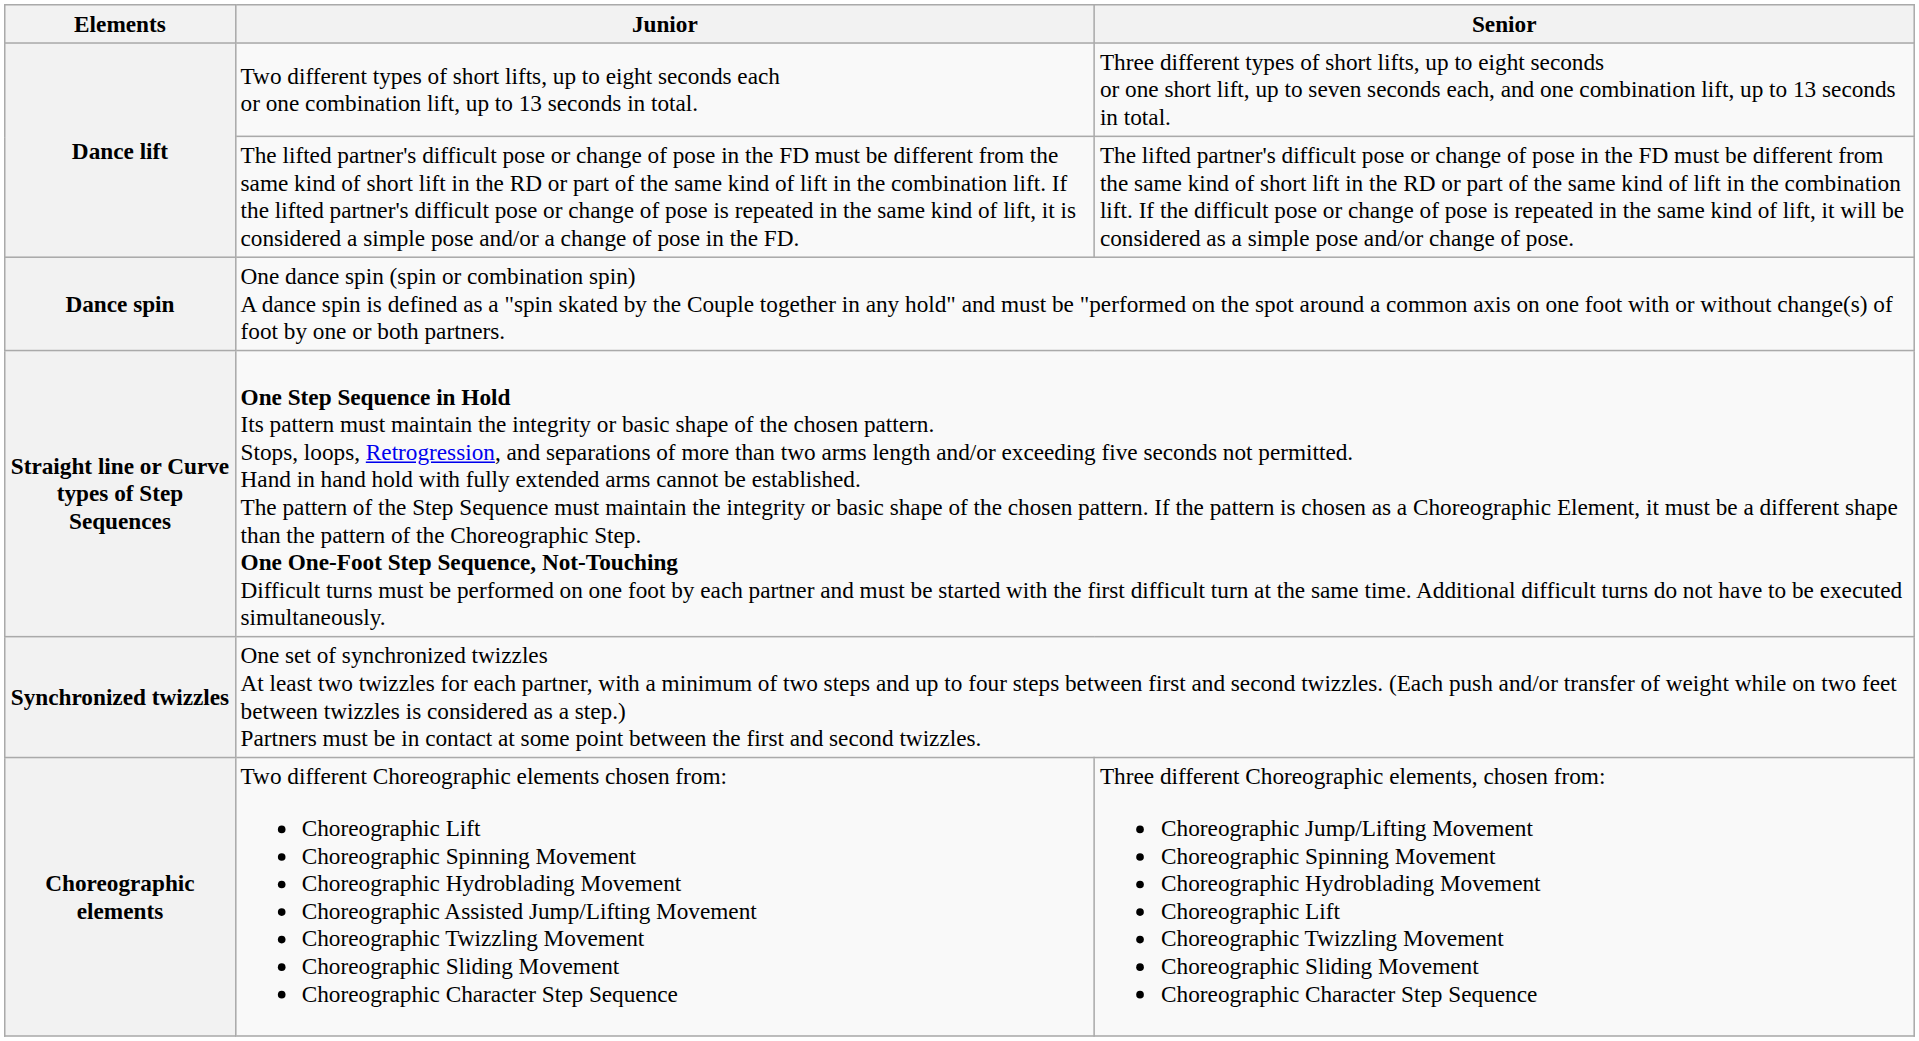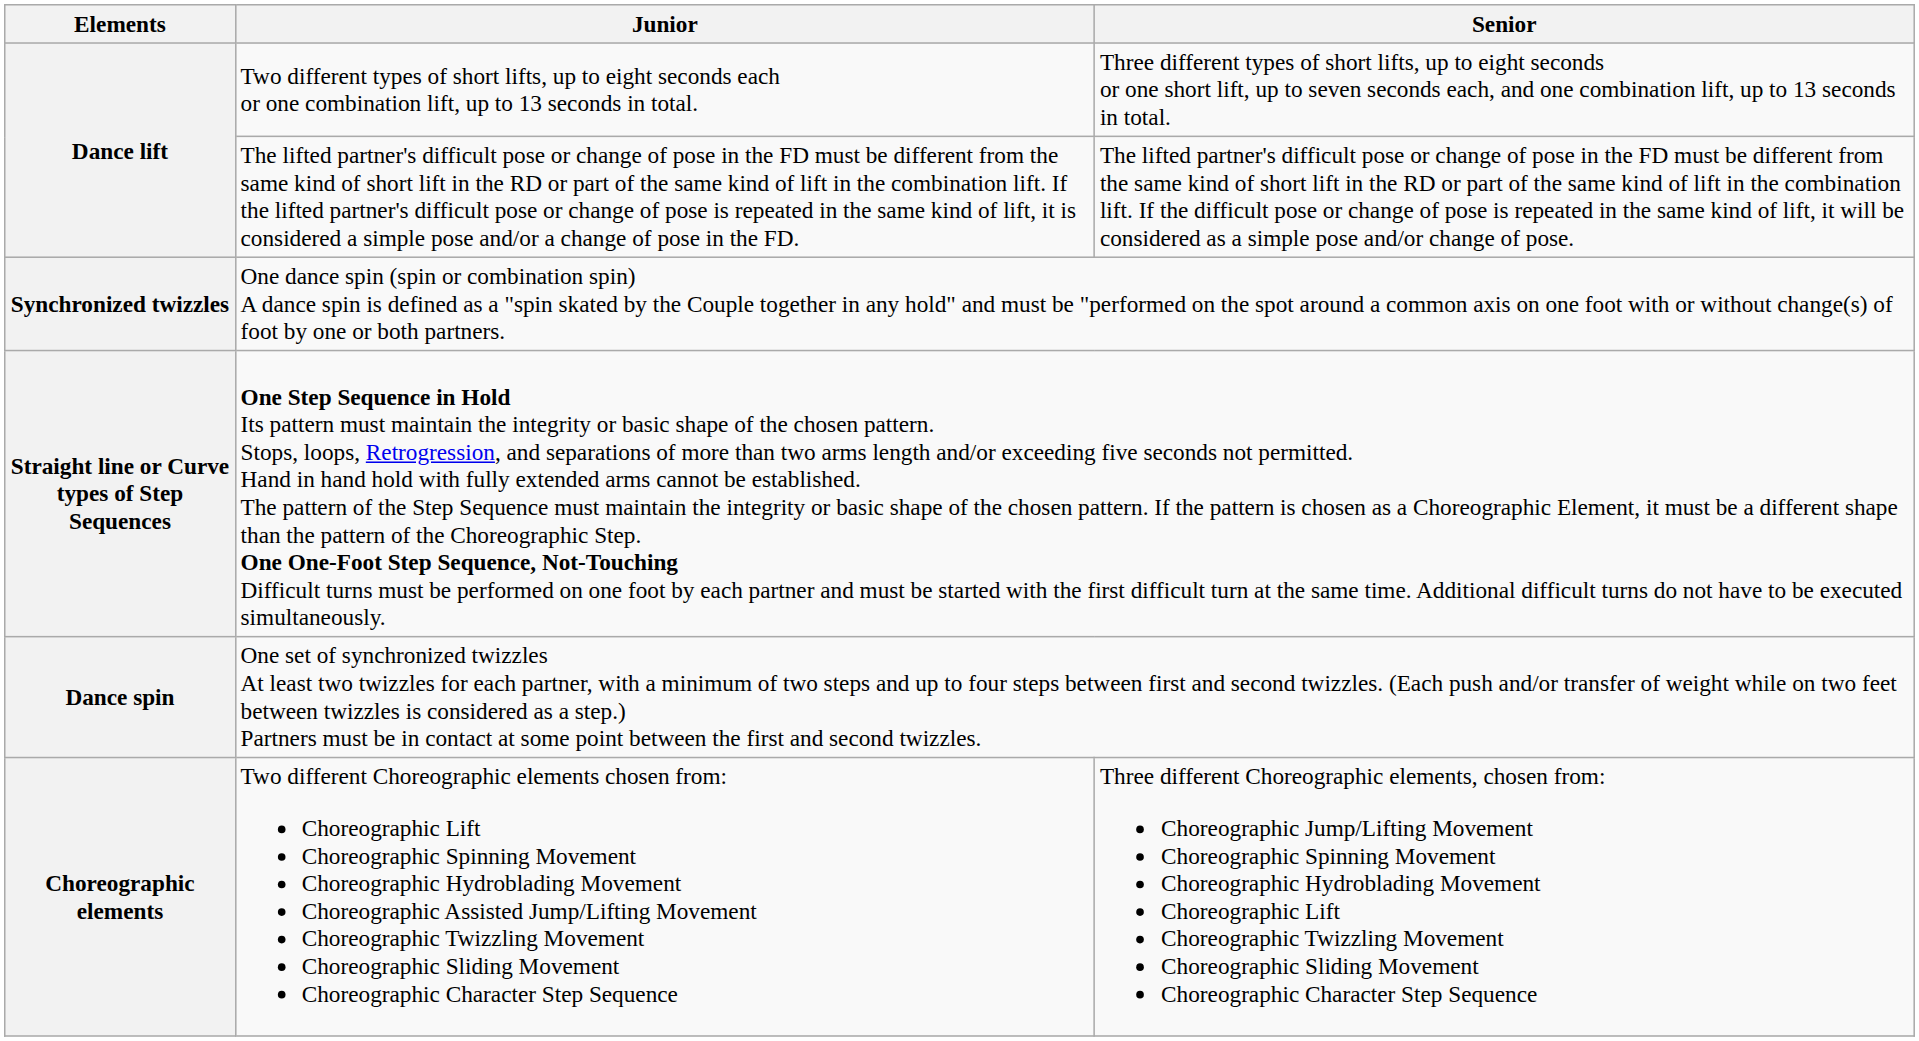(120, 304) Dance spin -> (120, 304) Synchronized twizzles
(120, 697) Synchronized twizzles -> (120, 697) Dance spin
